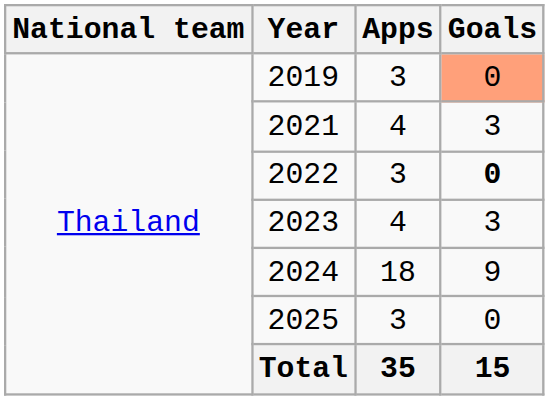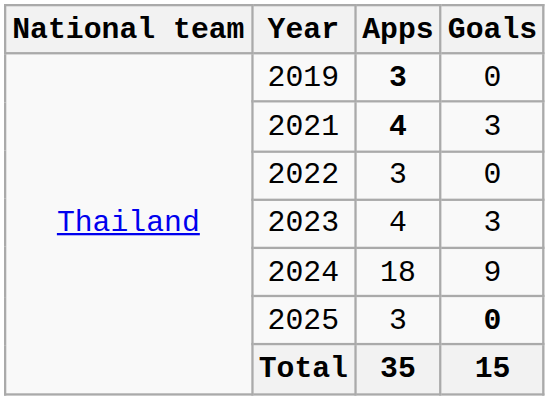(398, 78) normal -> (398, 78) bold
(492, 78) lightsalmon background -> (492, 78) no background
(398, 126) normal -> (398, 126) bold
(492, 175) bold -> (492, 175) normal
(492, 321) normal -> (492, 321) bold
